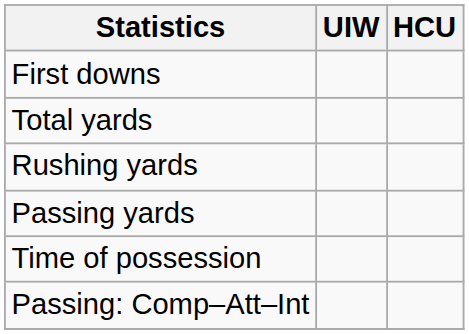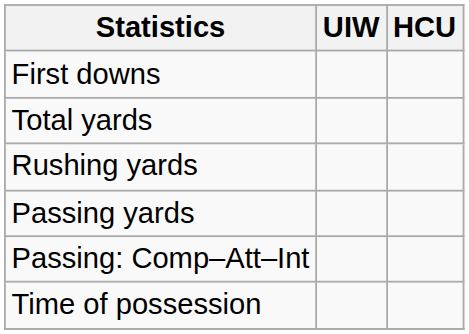rows swapped: (161, 304) <-> (137, 258)
